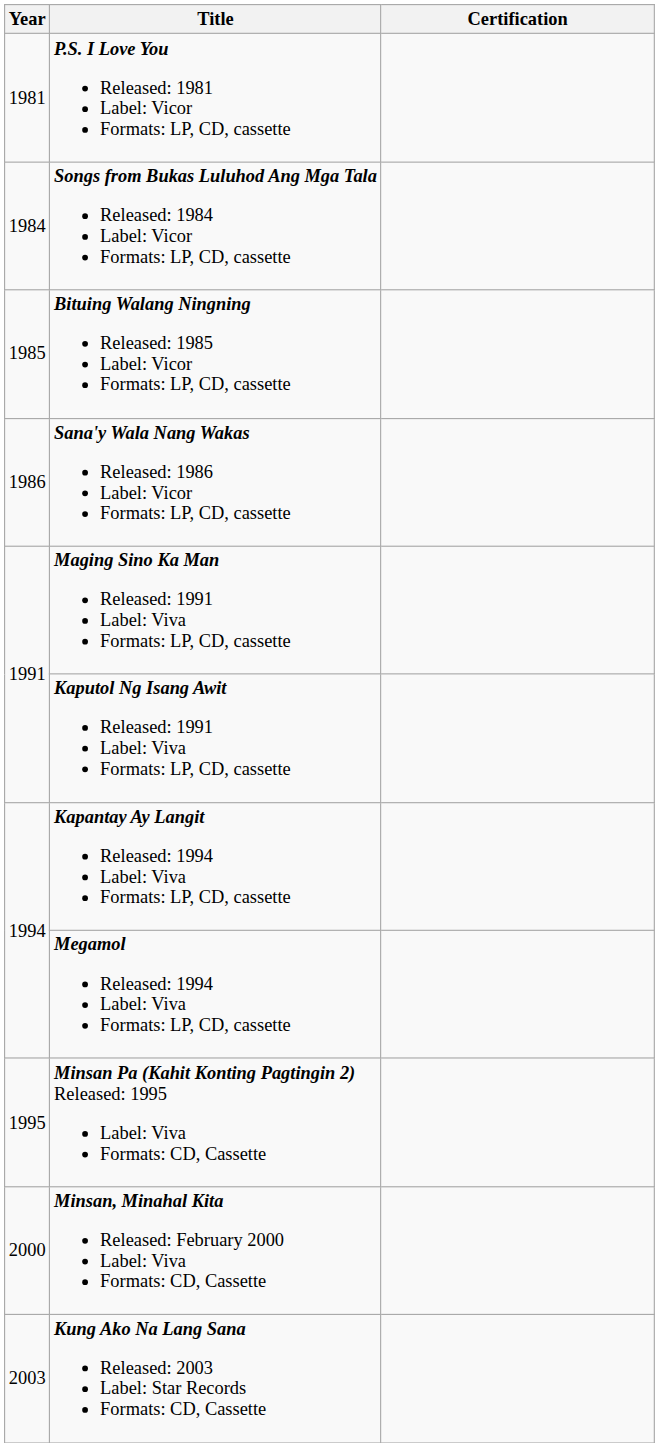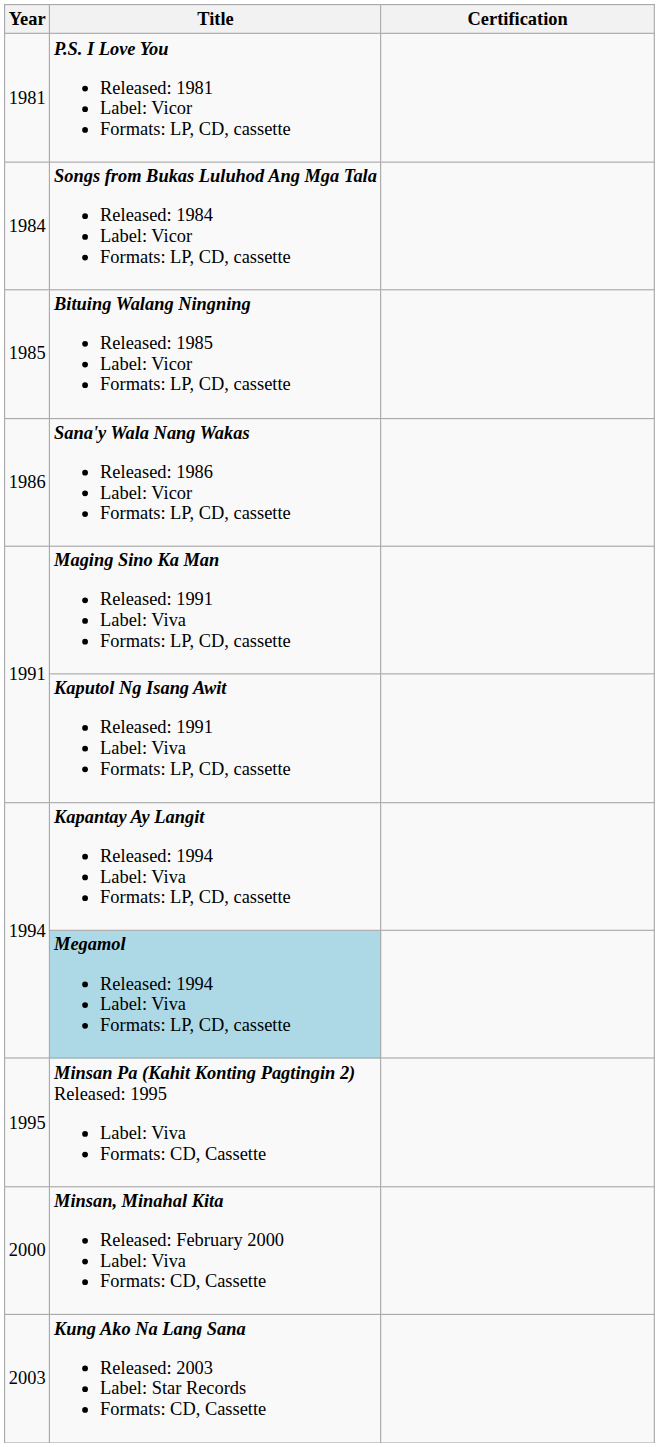(215, 985) no background -> (215, 985) lightblue background
